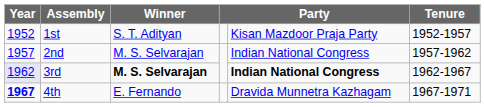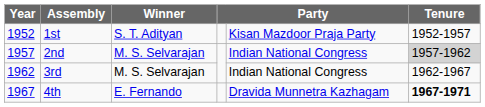(442, 53) no background -> (441, 53) lightgrey background
(21, 72) lavender background -> (21, 72) no background
(160, 72) bold -> (159, 72) normal
(305, 72) bold -> (298, 72) normal
(21, 92) bold -> (21, 92) normal
(442, 92) normal -> (441, 92) bold
